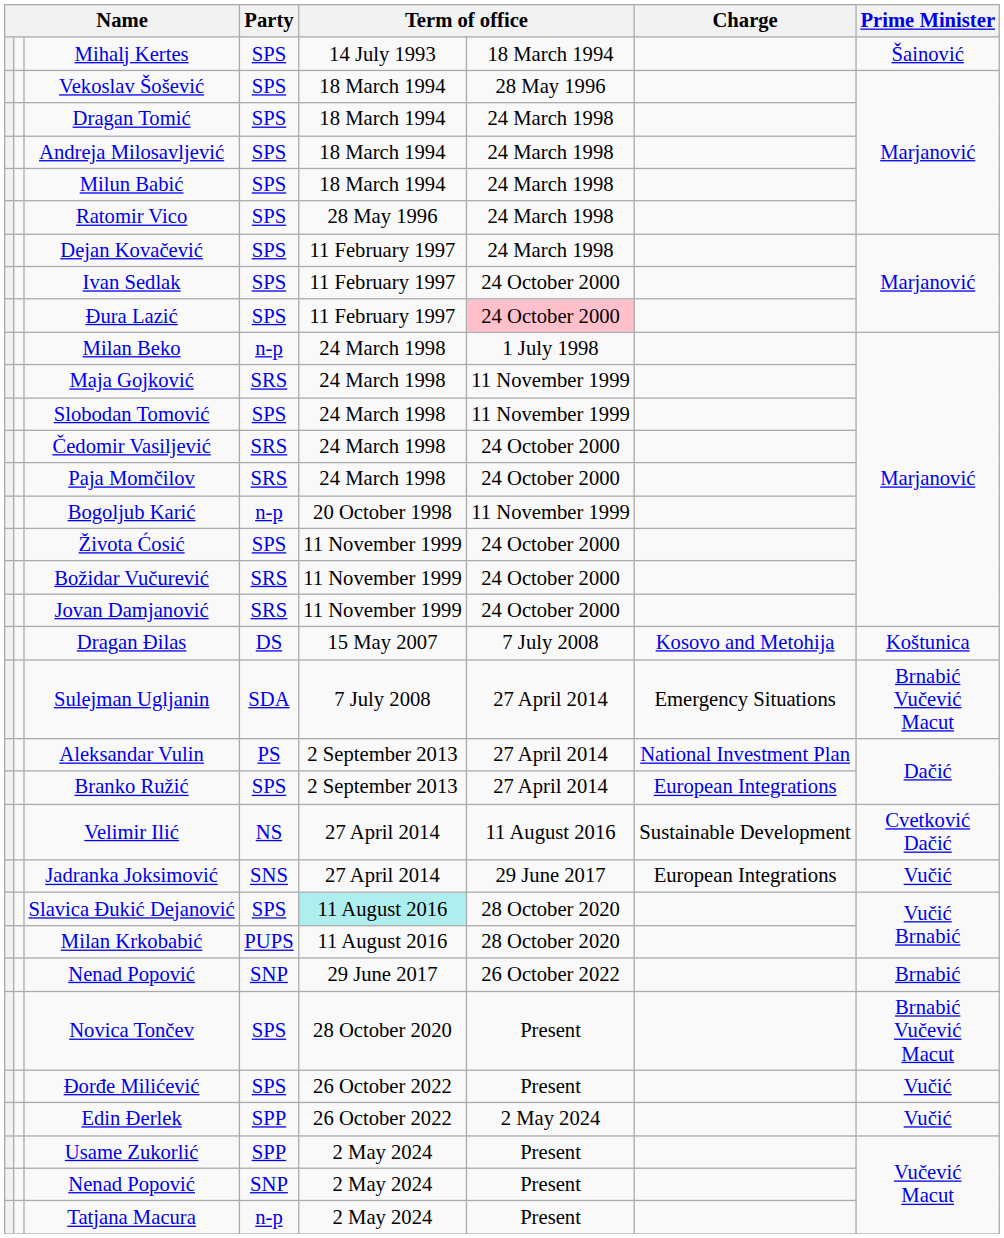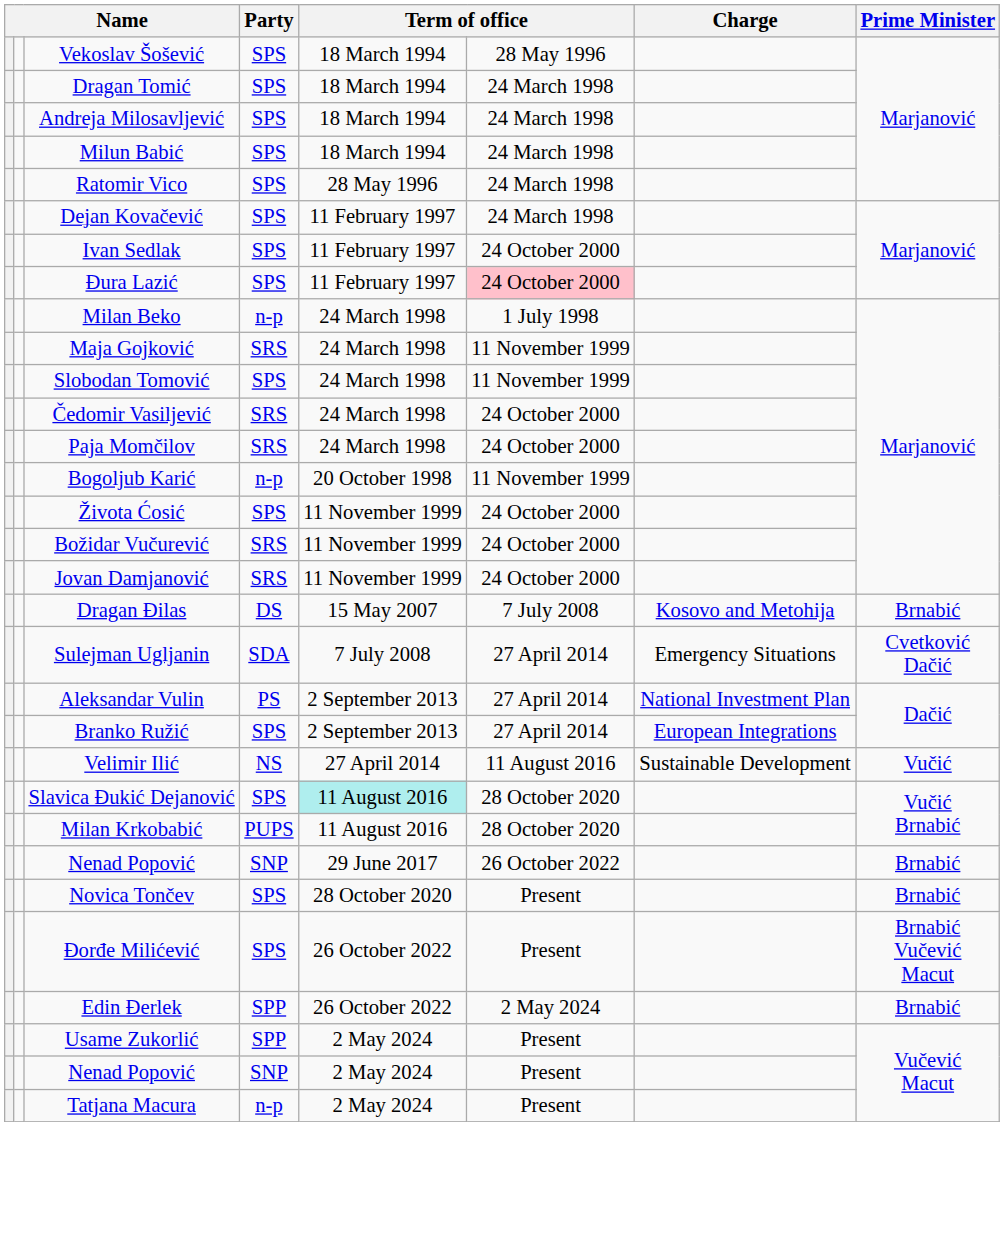- row: (132, 53)
(928, 642) Koštunica -> (928, 610) Brnabić
(928, 698) Brnabić Vučević Macut -> (928, 654) Cvetković Dačić
(928, 831) Cvetković Dačić -> (928, 764) Vučić
- row: (132, 876)
(928, 1030) Brnabić Vučević Macut -> (928, 895) Brnabić
(928, 1086) Vučić -> (928, 951) Brnabić Vučević Macut
(928, 1118) Vučić -> (928, 1007) Brnabić
